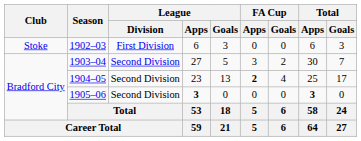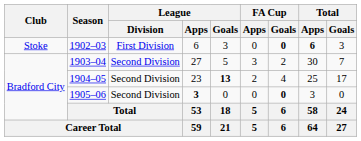(283, 45) normal -> (283, 45) bold
(312, 45) normal -> (312, 45) bold
(225, 78) normal -> (225, 78) bold
(254, 78) bold -> (254, 78) normal
(283, 95) normal -> (283, 95) bold
(312, 95) bold -> (312, 95) normal
